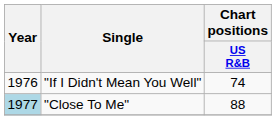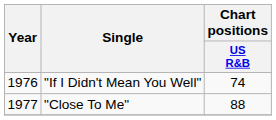(23, 104) lightblue background -> (23, 104) no background
